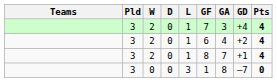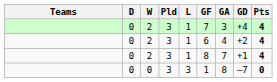columns swapped: (133, 12) <-> (170, 12)
